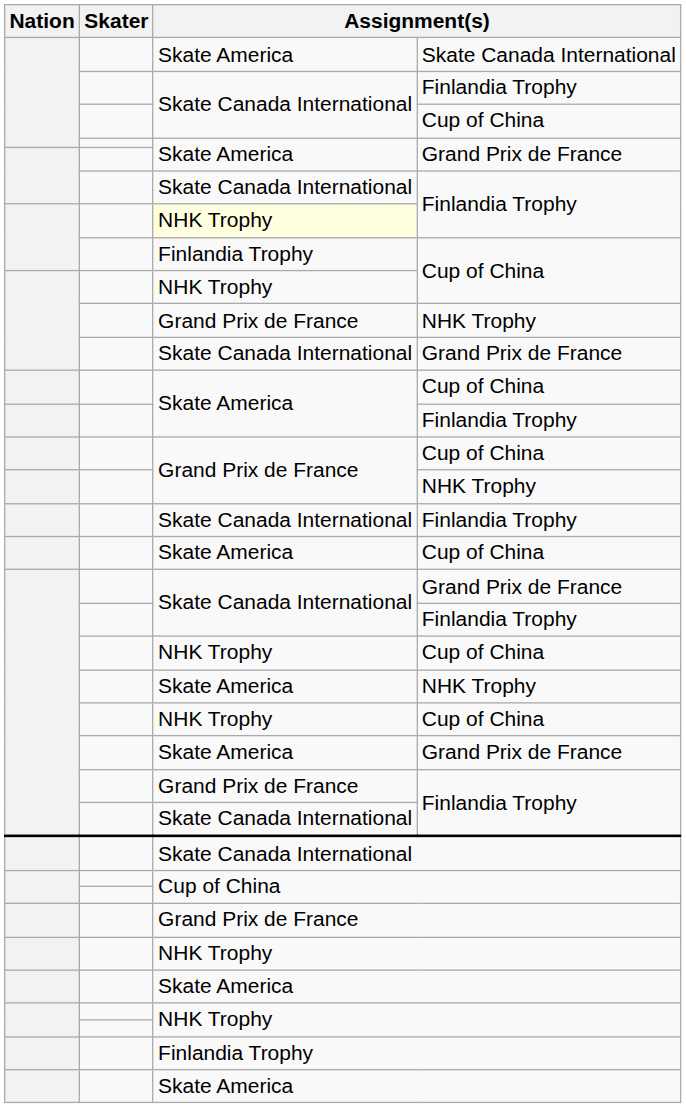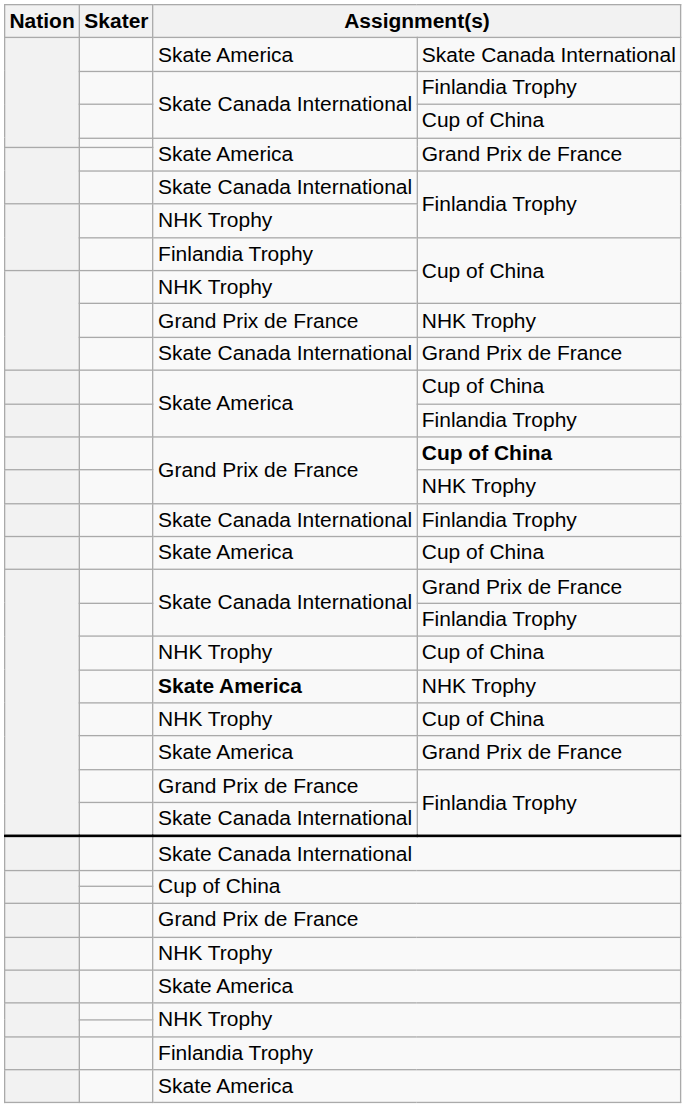(215, 220) lightyellow background -> (215, 220) no background
(483, 453) normal -> (487, 453) bold
(226, 685) normal -> (230, 685) bold
